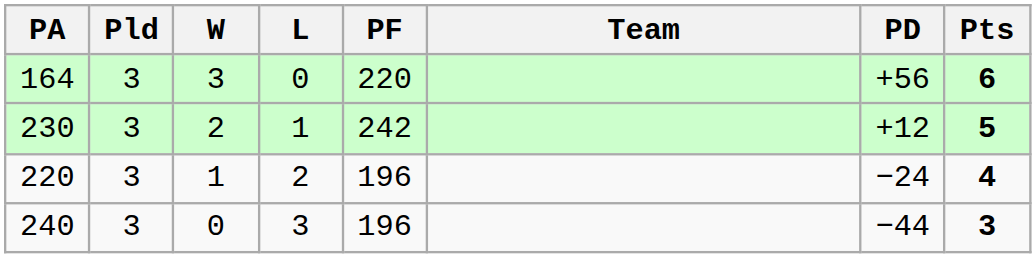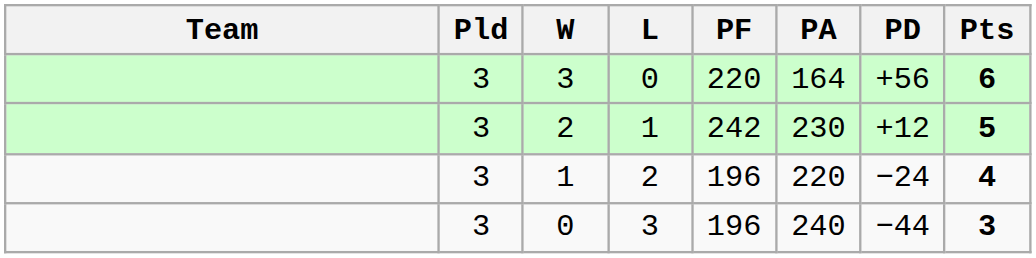columns swapped: (644, 30) <-> (47, 30)
